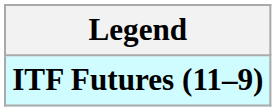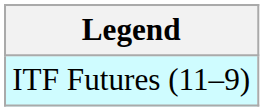(138, 79) bold -> (131, 79) normal
